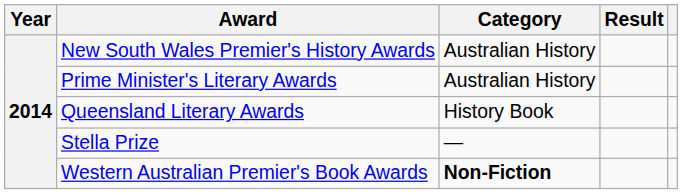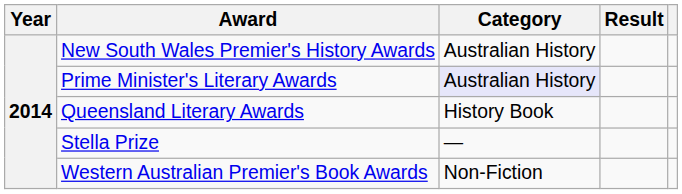(520, 81) no background -> (520, 81) lavender background
(498, 173) bold -> (493, 173) normal
